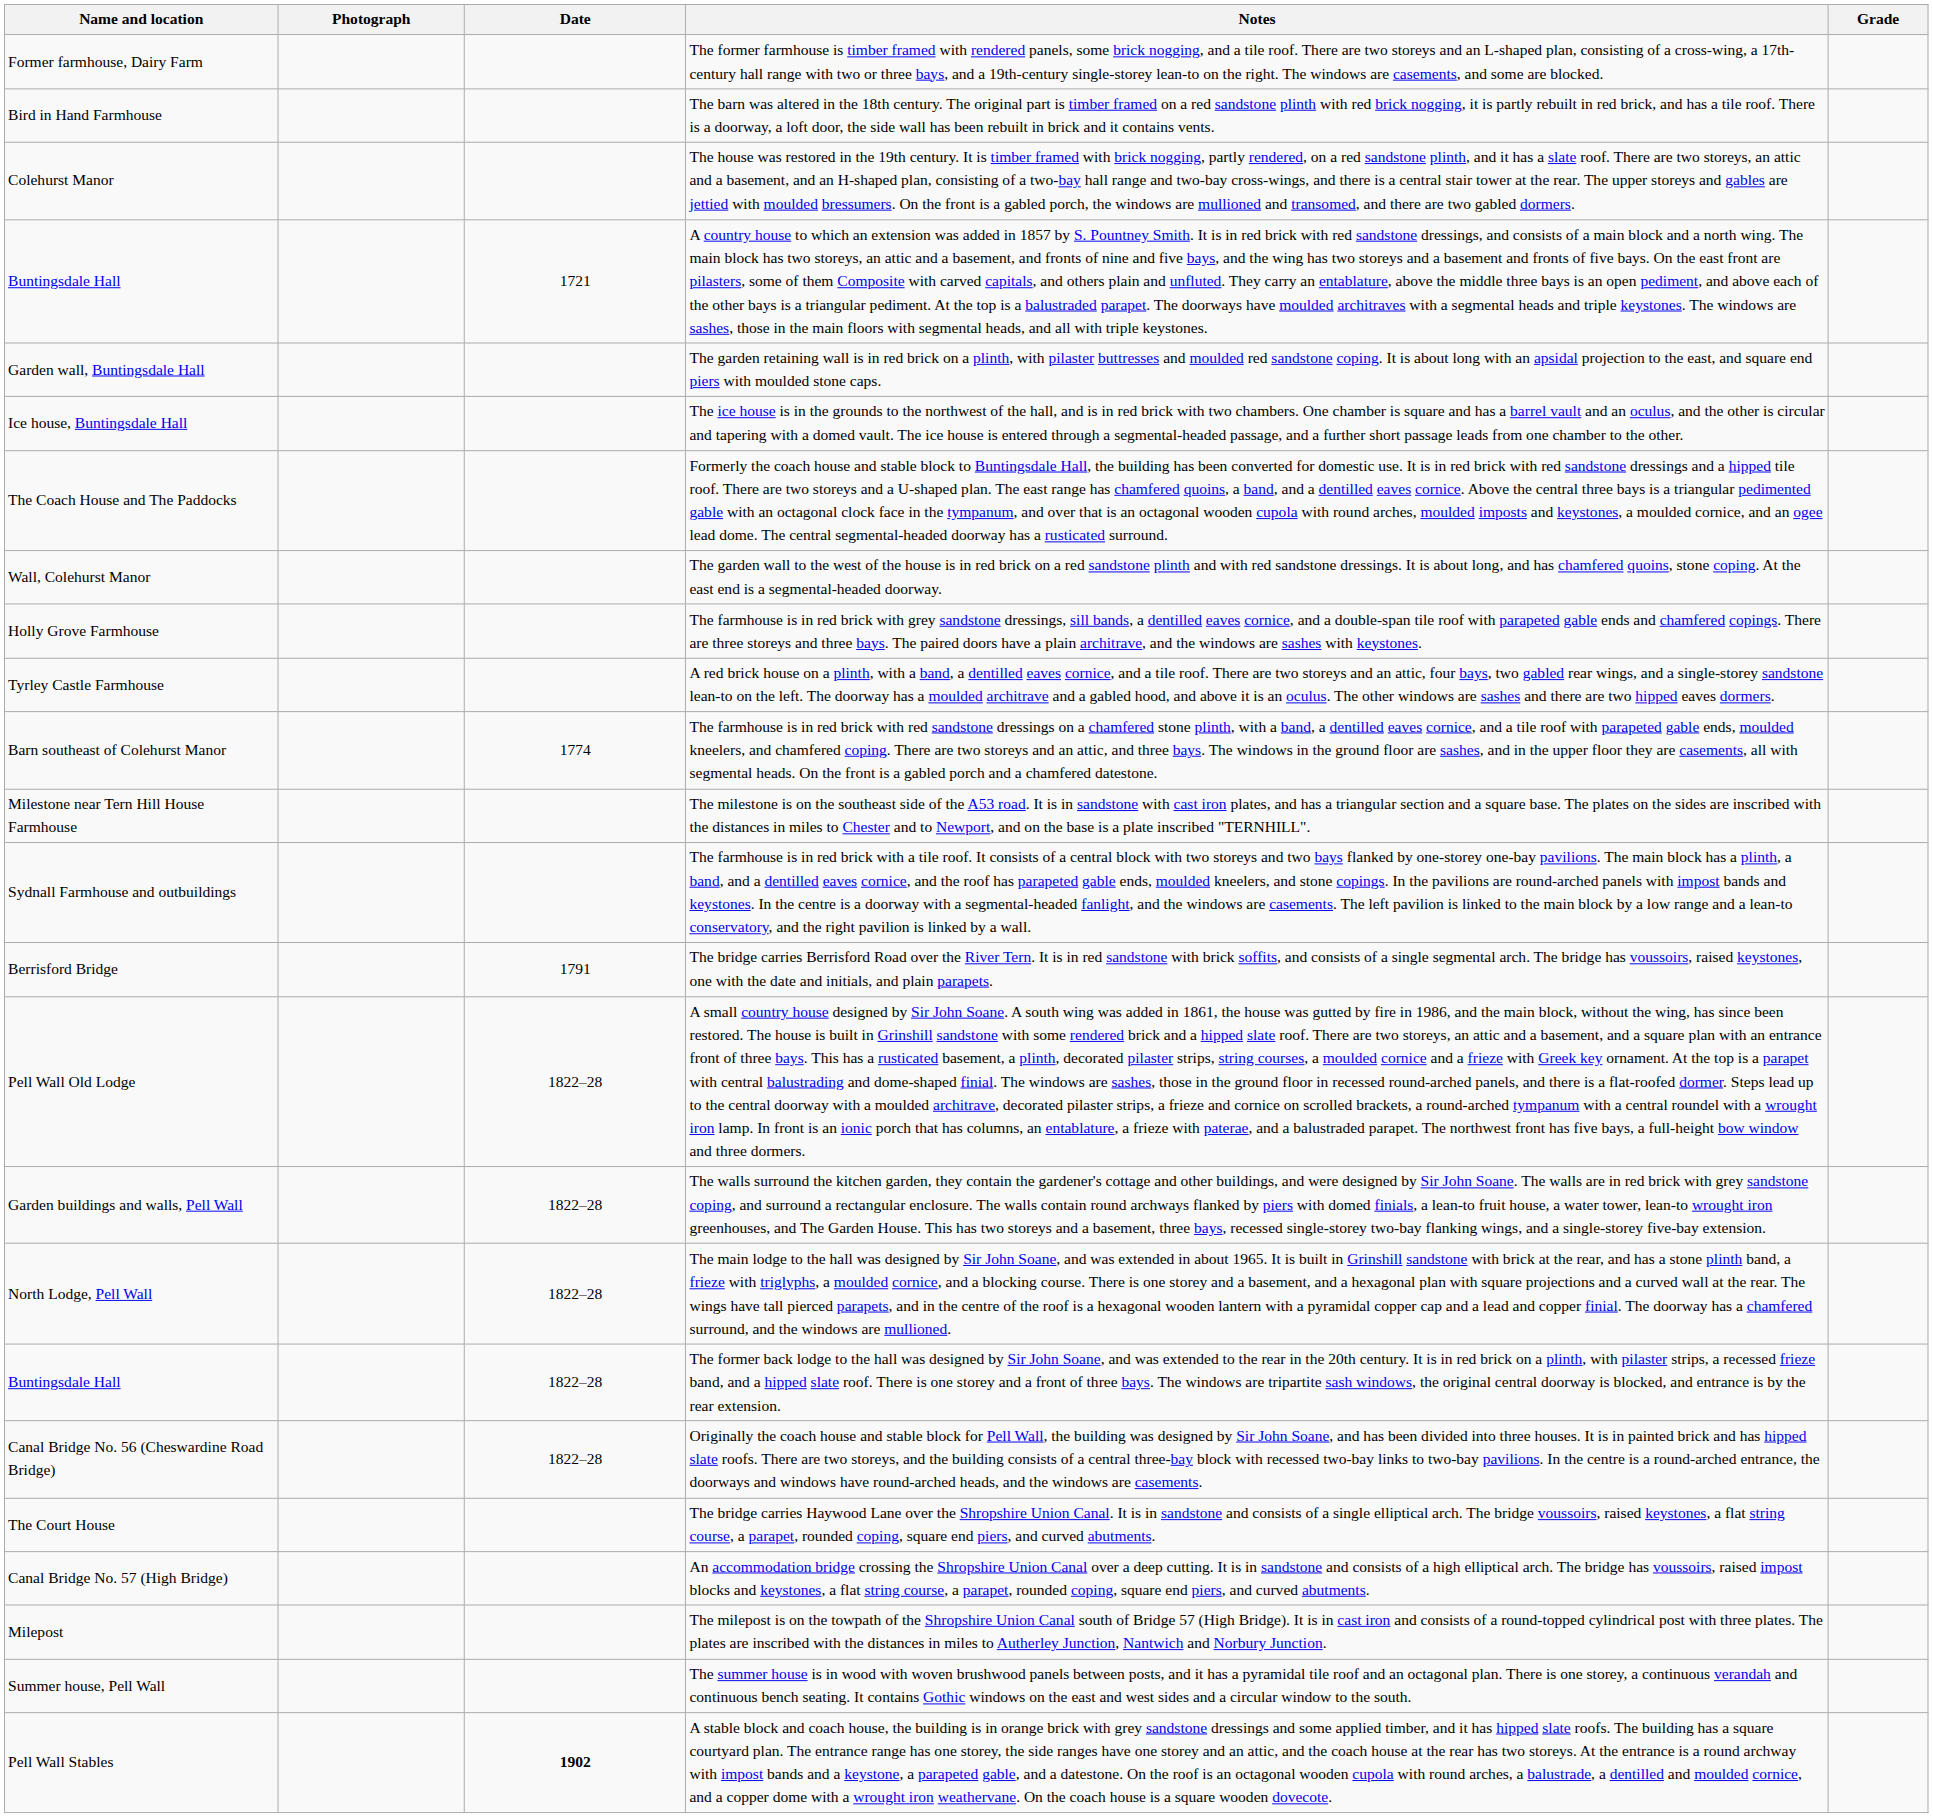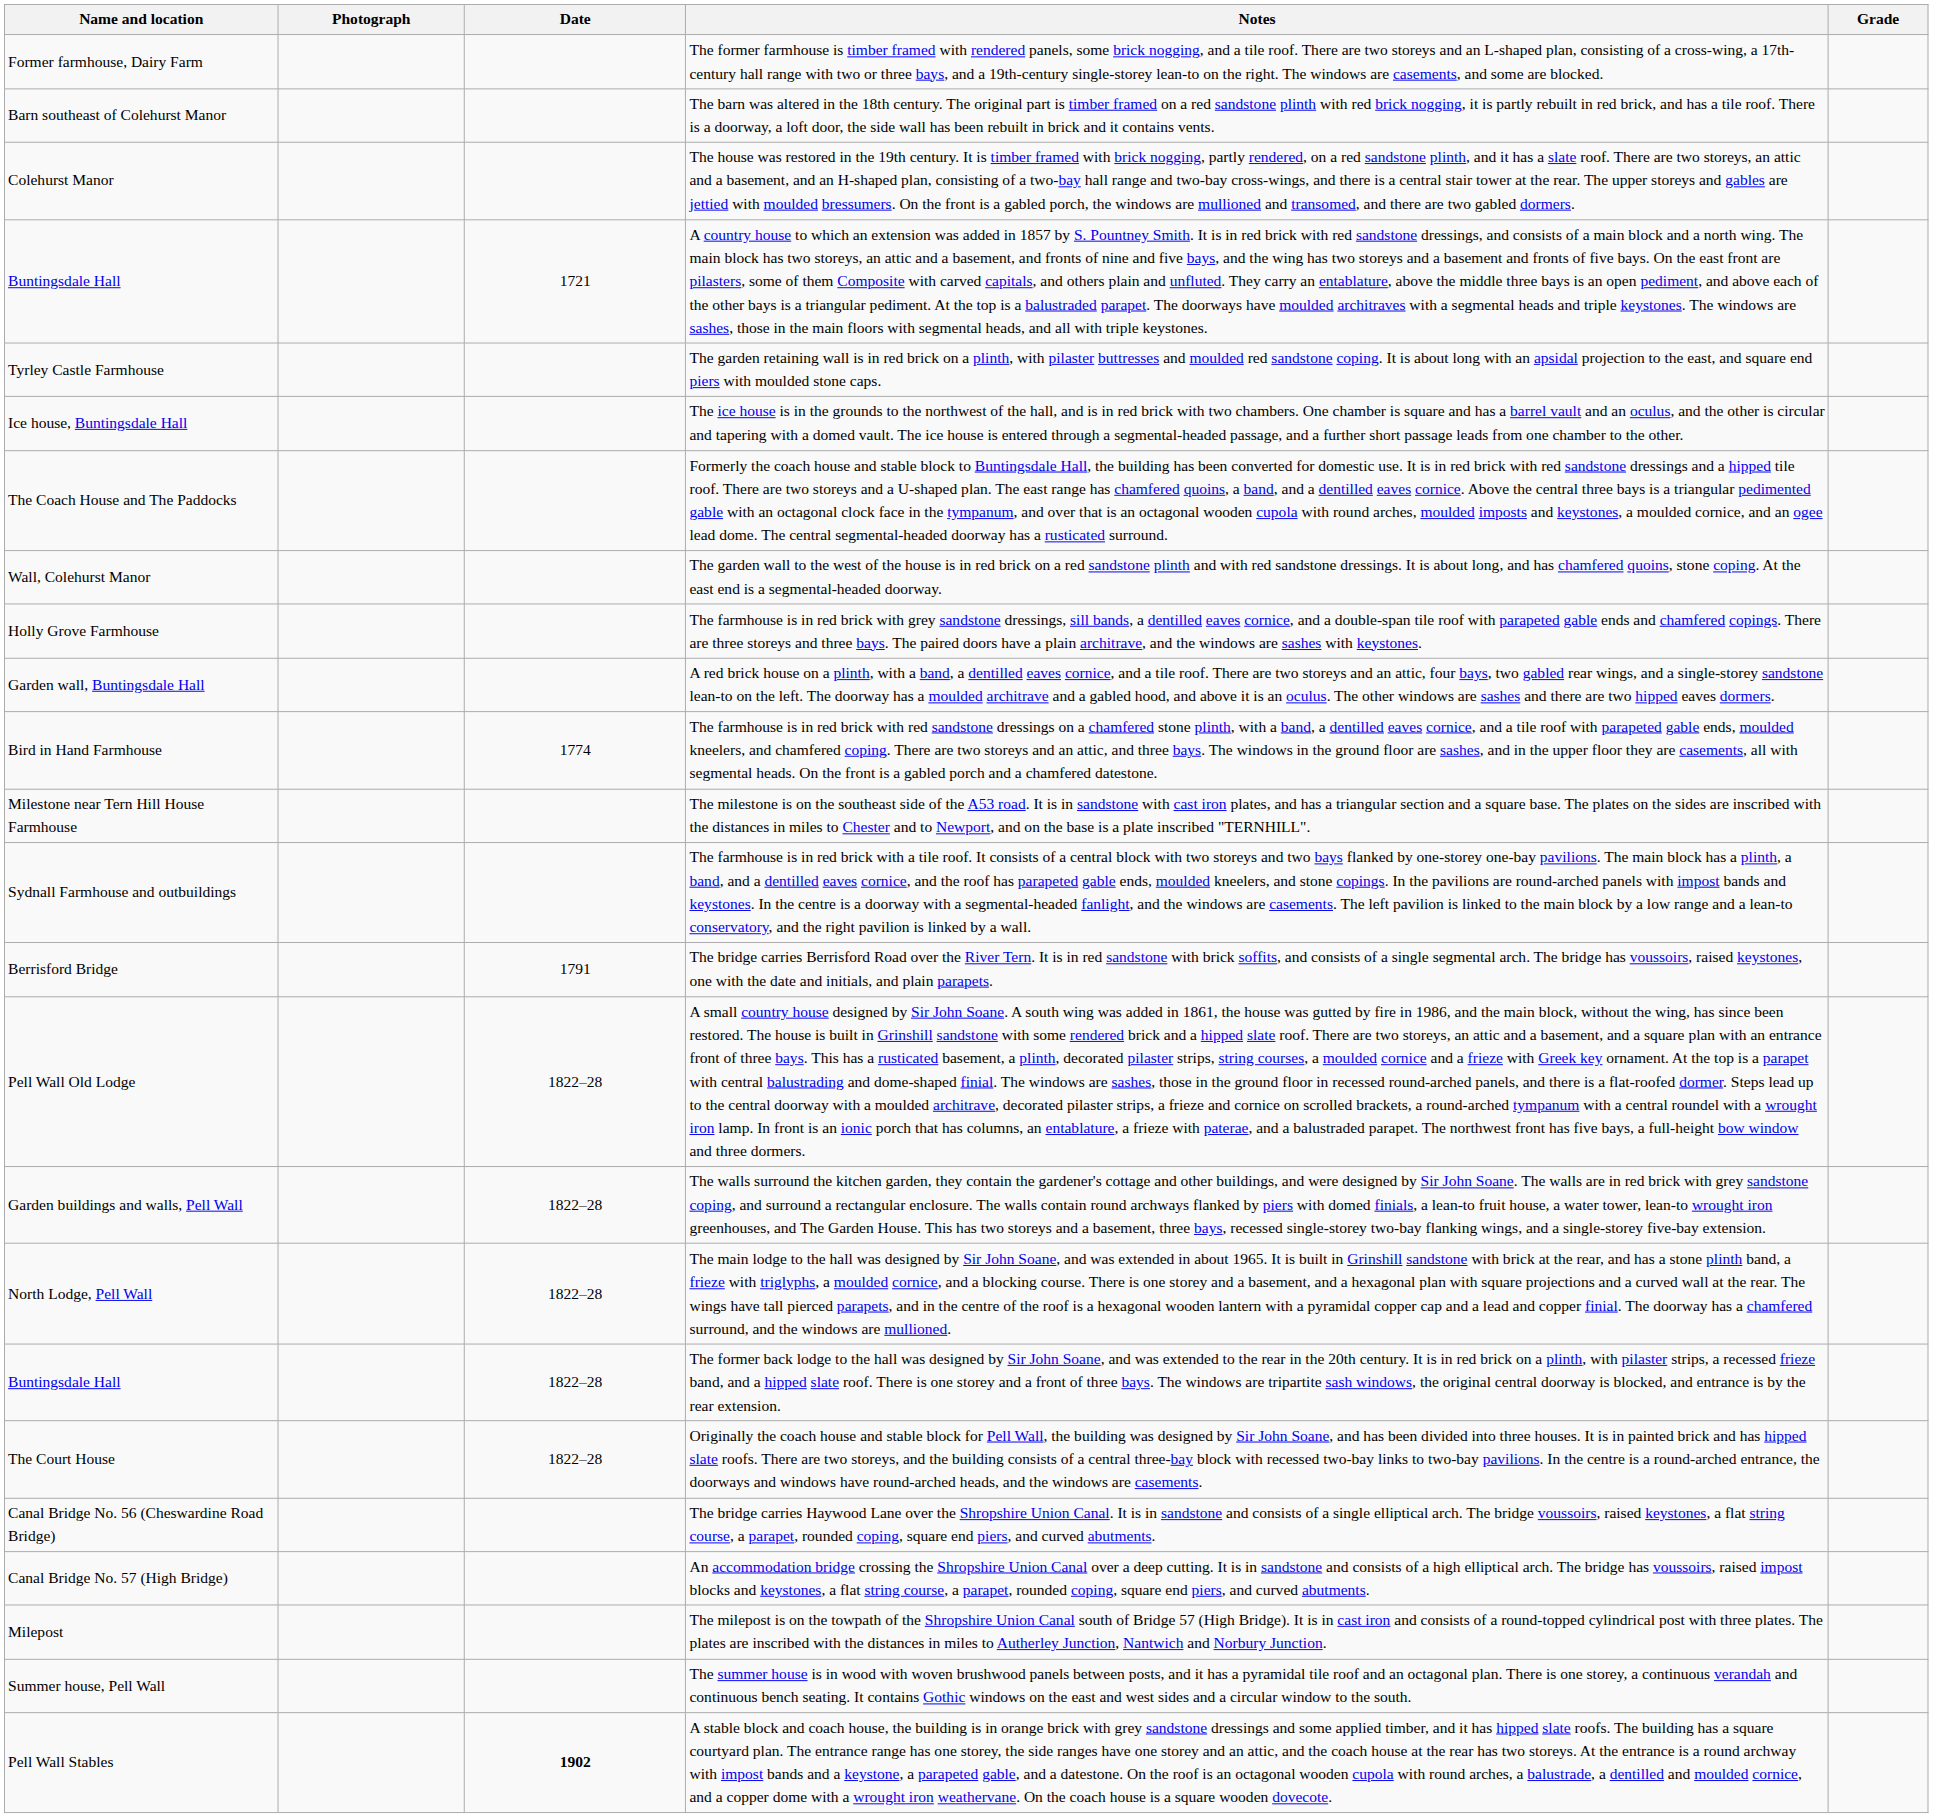(85, 115) Bird in Hand Farmhouse -> (117, 115) Barn southeast of Colehurst Manor
(106, 369) Garden wall, Buntingsdale Hall -> (86, 369) Tyrley Castle Farmhouse
(86, 684) Tyrley Castle Farmhouse -> (106, 684) Garden wall, Buntingsdale Hall
(117, 750) Barn southeast of Colehurst Manor -> (85, 750) Bird in Hand Farmhouse
(136, 1459) Canal Bridge No. 56 (Cheswardine Road Bridge) -> (62, 1459) The Court House
(62, 1524) The Court House -> (136, 1524) Canal Bridge No. 56 (Cheswardine Road Bridge)
